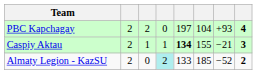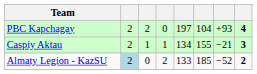(184, 45) bold -> (184, 45) normal
(130, 61) no background -> (130, 61) lightblue background
(165, 61) paleturquoise background -> (165, 61) no background
